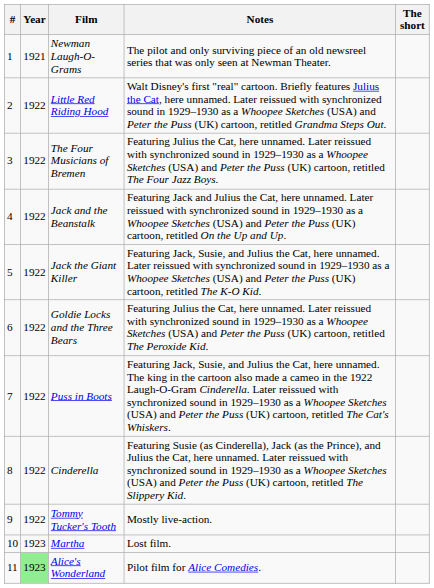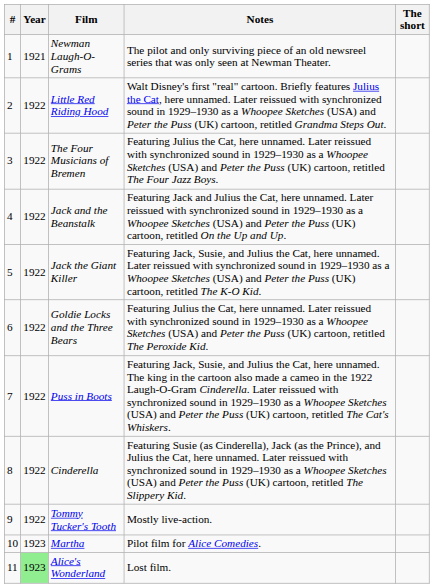(149, 543) Lost film. -> (194, 543) Pilot film for Alice Comedies.
(194, 567) Pilot film for Alice Comedies. -> (149, 567) Lost film.
